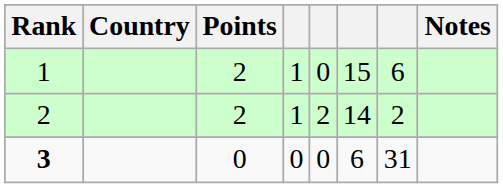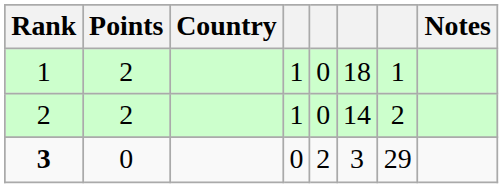columns swapped: (139, 26) <-> (240, 26)
(357, 70) 15 -> (357, 70) 18
(398, 70) 6 -> (398, 70) 1
(323, 114) 2 -> (323, 114) 0
(323, 159) 0 -> (323, 159) 2
(357, 159) 6 -> (357, 159) 3
(398, 159) 31 -> (398, 159) 29
